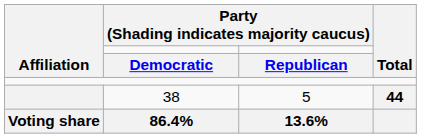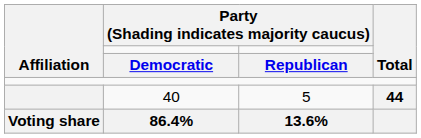(171, 96) 38 -> (171, 96) 40
